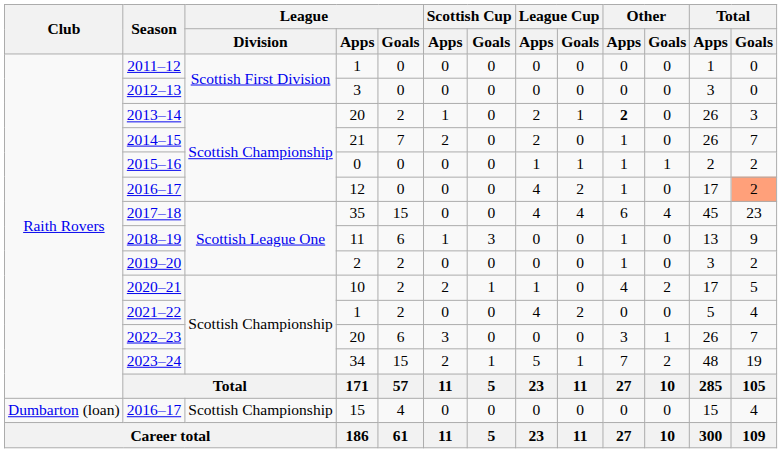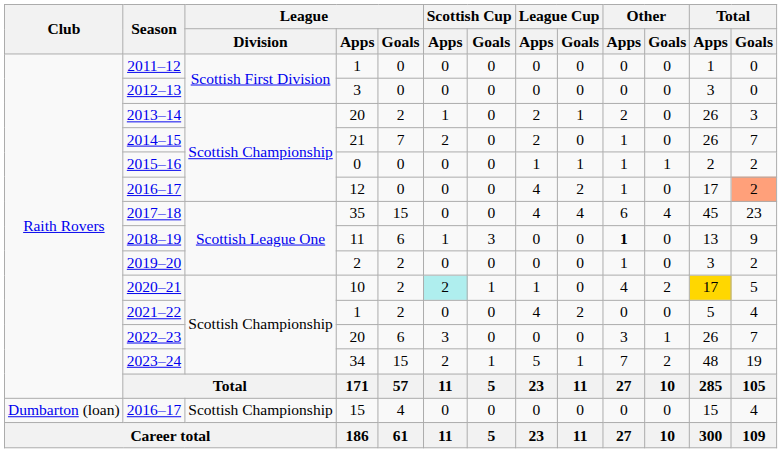(624, 115) bold -> (624, 115) normal
(624, 238) normal -> (624, 238) bold
(445, 287) no background -> (445, 287) paleturquoise background
(711, 287) no background -> (711, 287) gold background
